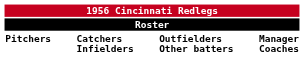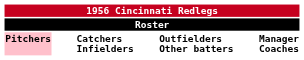(28, 38) no background -> (28, 38) pink background
